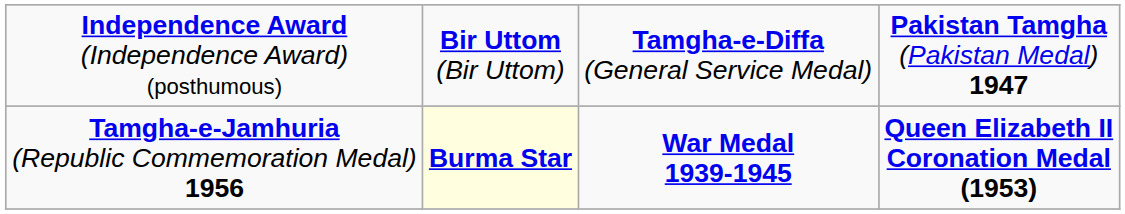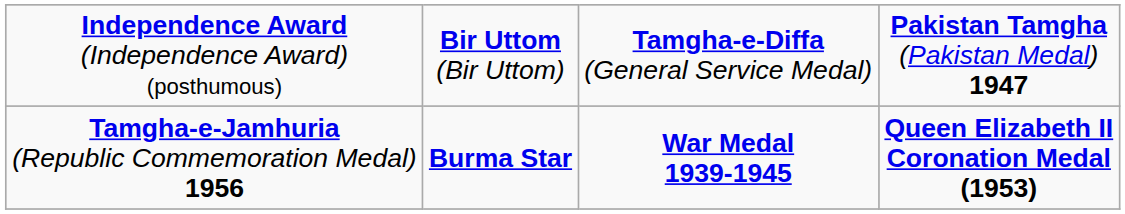(500, 157) lightyellow background -> (500, 157) no background
